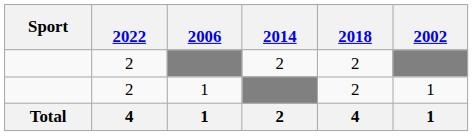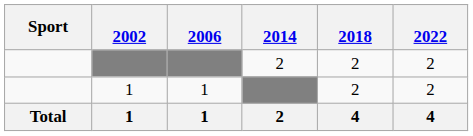columns swapped: (430, 36) <-> (129, 36)
